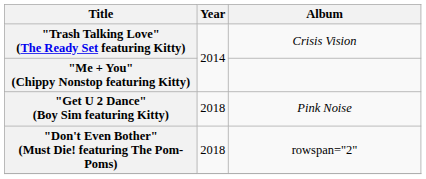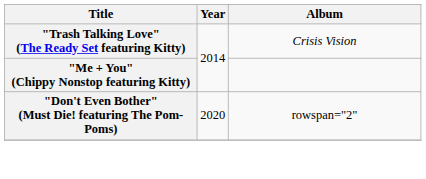- row: (101, 108)
(213, 149) 2018 -> (213, 115) 2020
